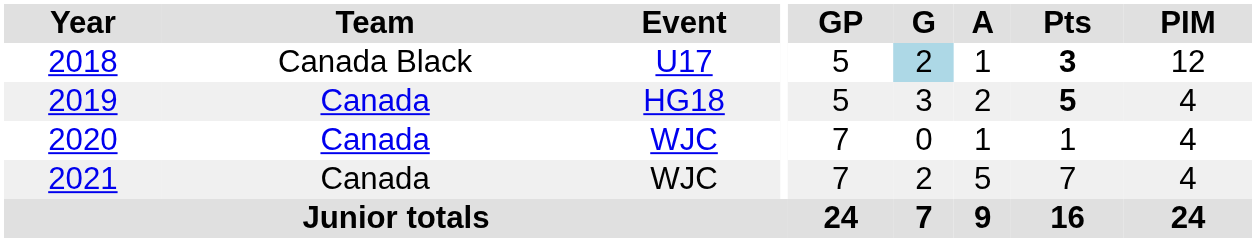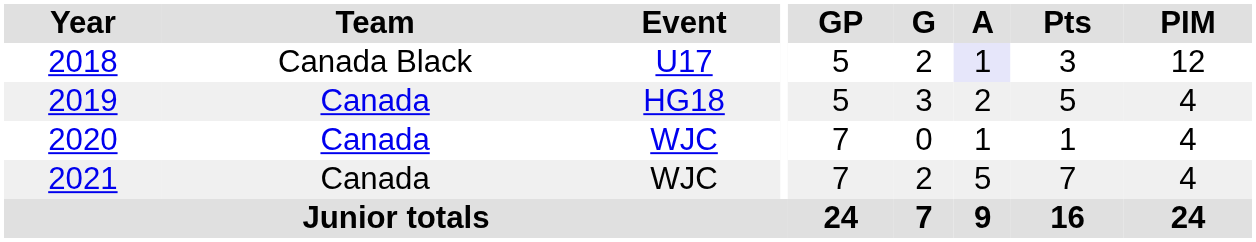(924, 62) lightblue background -> (924, 62) no background
(983, 62) no background -> (983, 62) lavender background
(1068, 62) bold -> (1068, 62) normal
(1068, 101) bold -> (1068, 101) normal
